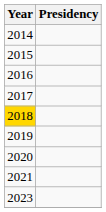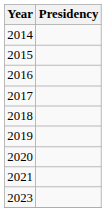(20, 116) gold background -> (20, 116) no background
